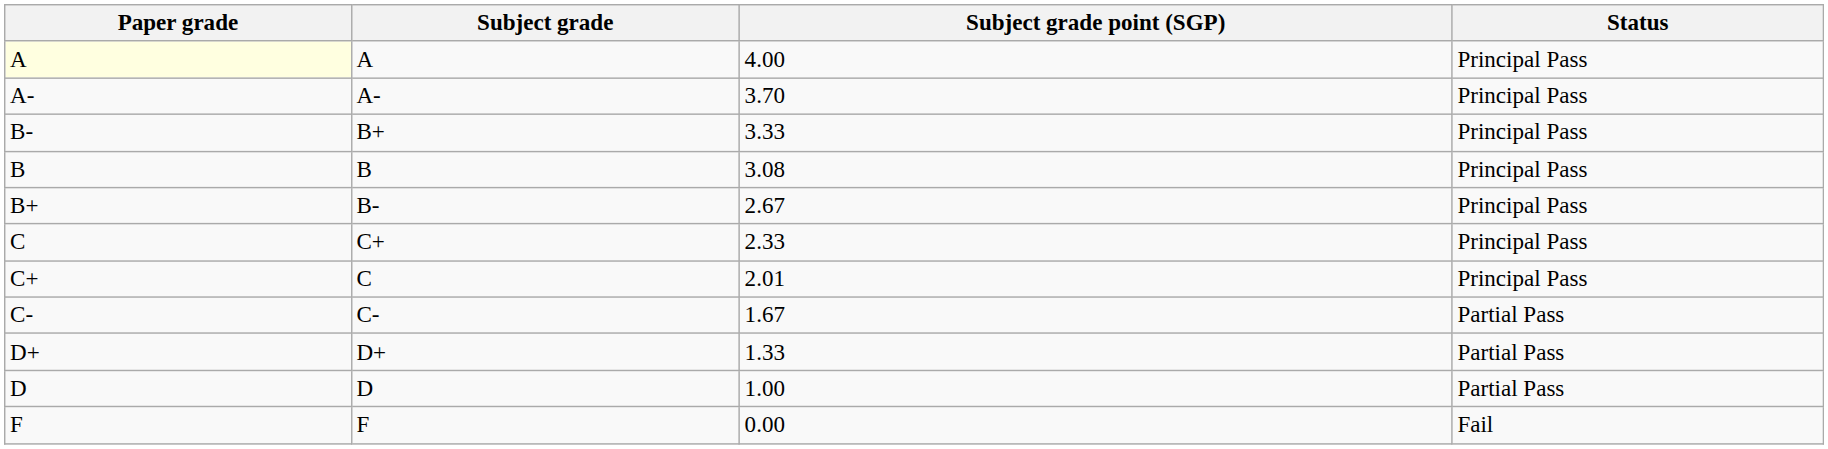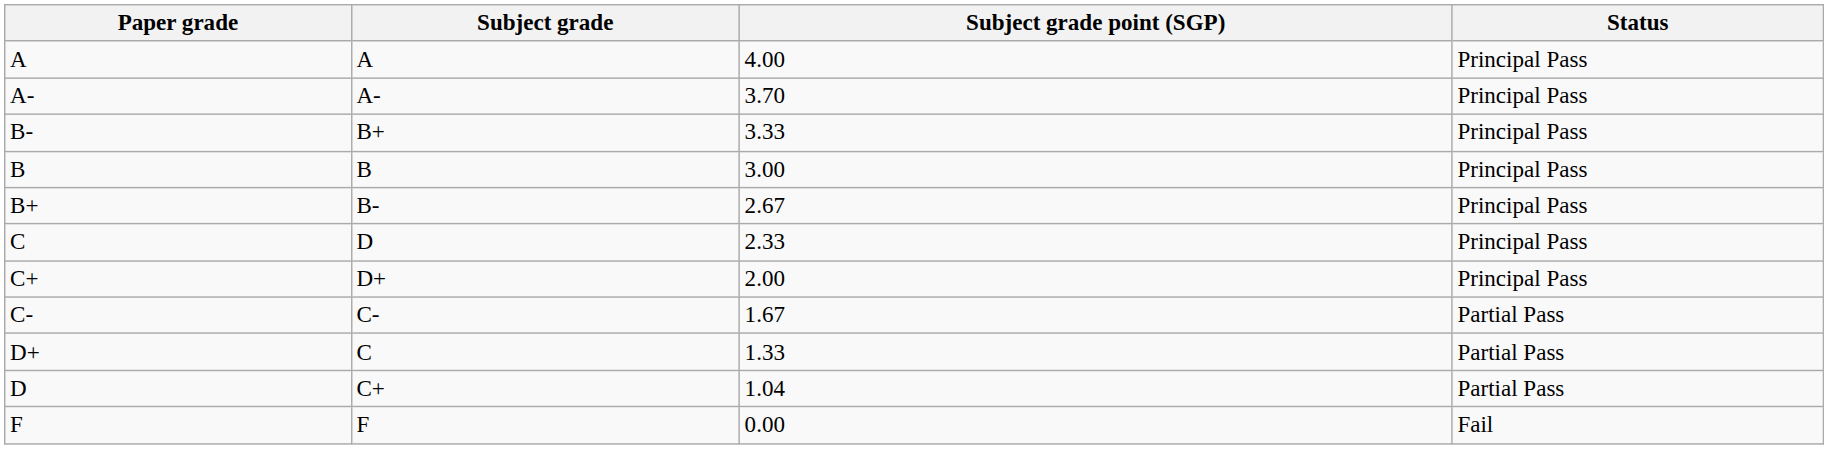(18, 59) lightyellow background -> (18, 59) no background
(765, 168) 3.08 -> (765, 168) 3.00
(371, 242) C+ -> (365, 242) D
(364, 278) C -> (371, 278) D+
(765, 278) 2.01 -> (765, 278) 2.00
(371, 351) D+ -> (364, 351) C
(365, 388) D -> (371, 388) C+
(765, 388) 1.00 -> (765, 388) 1.04
